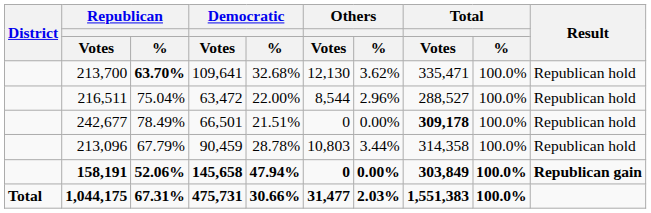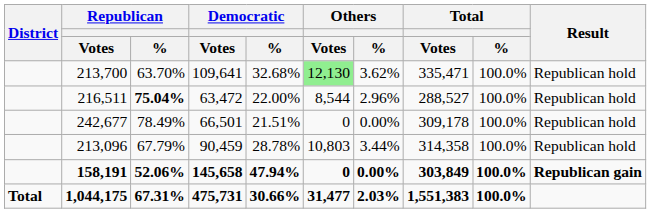(160, 73) bold -> (161, 73) normal
(329, 73) no background -> (329, 73) lightgreen background
(161, 97) normal -> (160, 97) bold
(444, 122) bold -> (444, 122) normal
